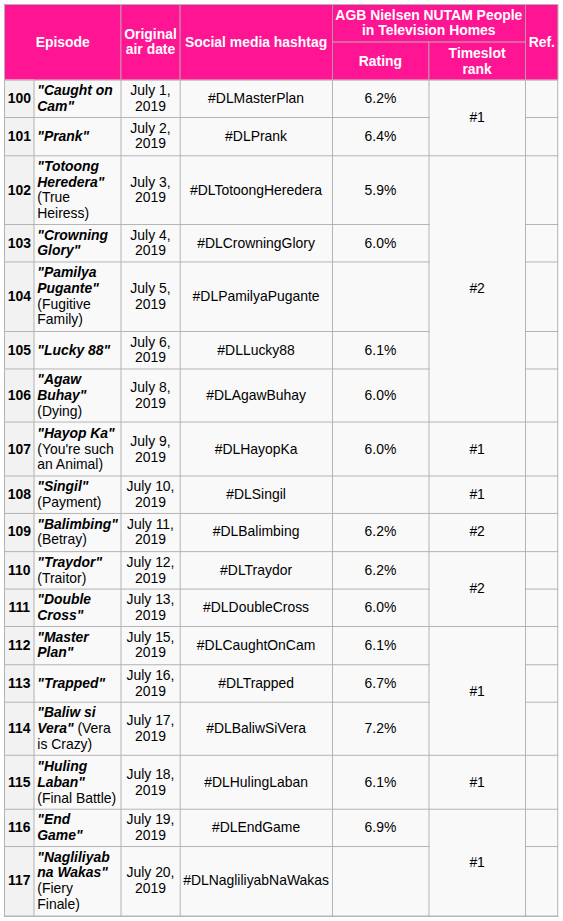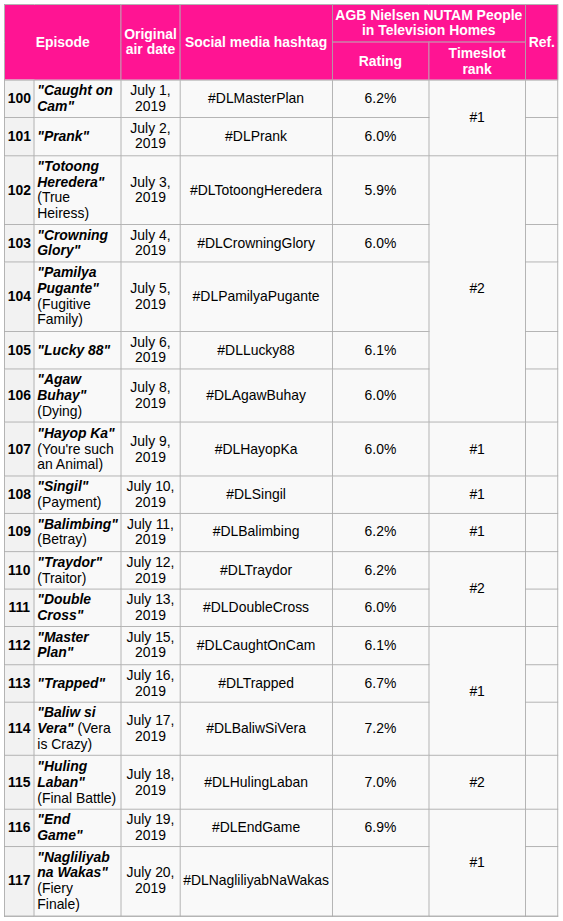(380, 136) 6.4% -> (380, 136) 6.0%
(477, 532) #2 -> (477, 532) #1
(380, 782) 6.1% -> (380, 782) 7.0%
(477, 782) #1 -> (477, 782) #2
